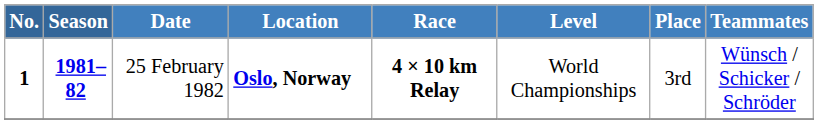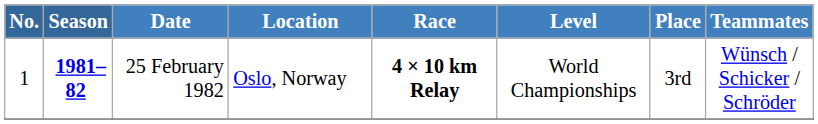(24, 78) bold -> (24, 78) normal
(292, 78) bold -> (290, 78) normal
